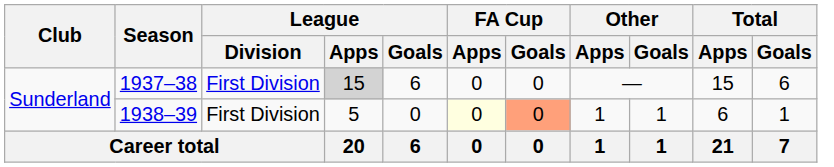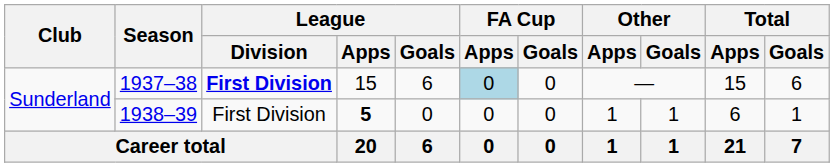(263, 83) normal -> (269, 83) bold
(354, 83) lightgrey background -> (366, 83) no background
(477, 83) no background -> (489, 83) lightblue background
(354, 114) normal -> (366, 114) bold
(477, 114) lightyellow background -> (489, 114) no background
(538, 114) lightsalmon background -> (550, 114) no background
